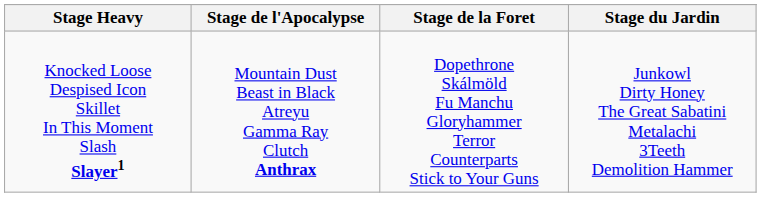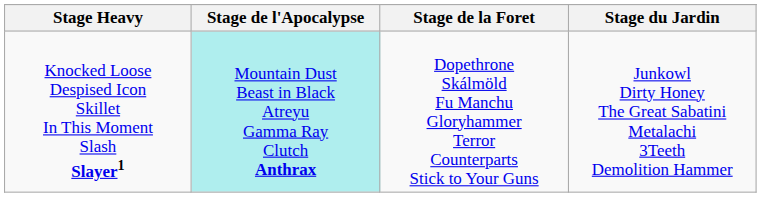(286, 121) no background -> (286, 121) paleturquoise background
